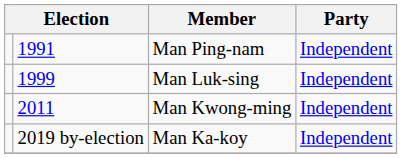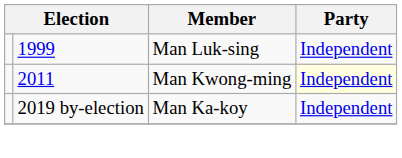- row: (208, 49)
(346, 108) no background -> (346, 78) lightyellow background
